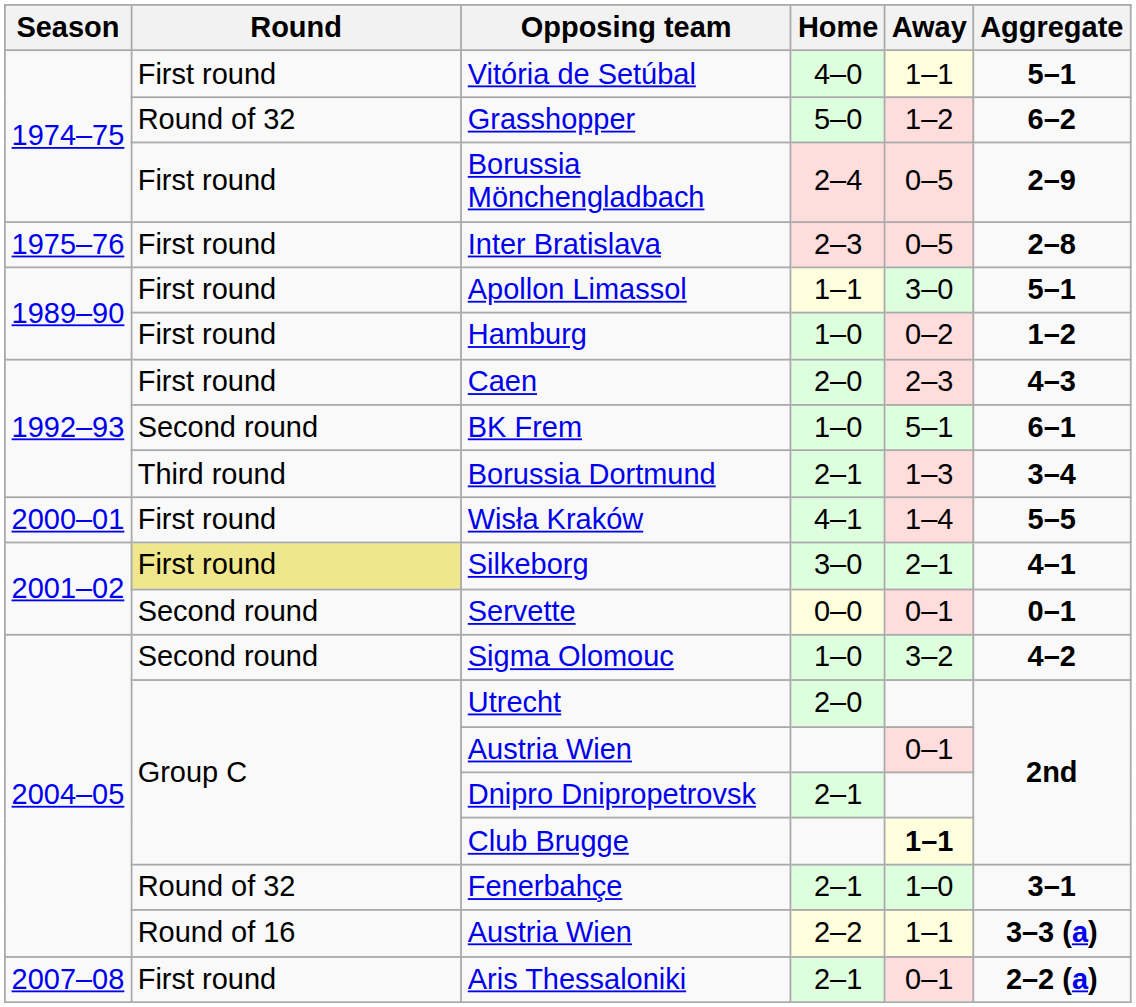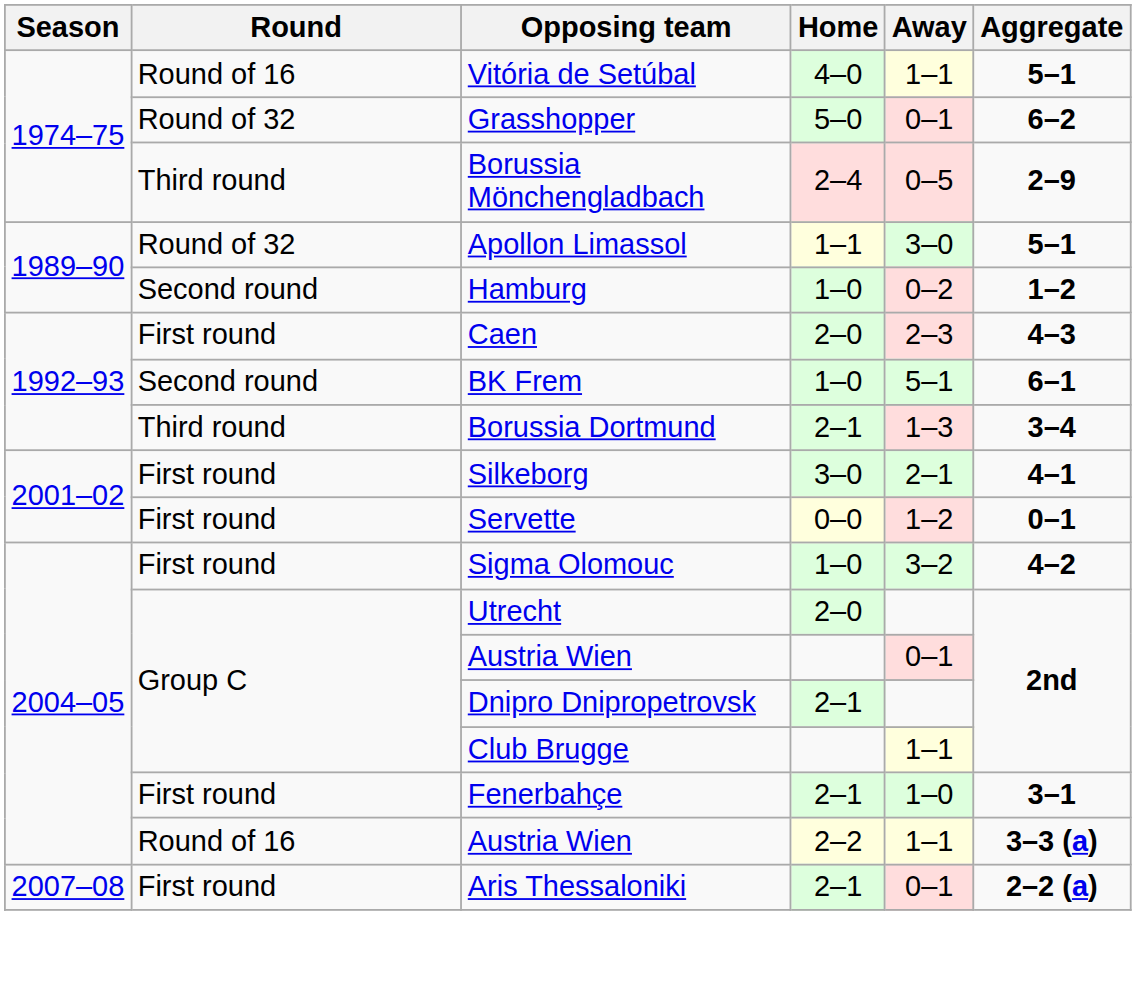(207, 73) First round -> (217, 73) Round of 16
(929, 119) 1–2 -> (929, 119) 0–1
(207, 181) First round -> (212, 181) Third round
- row: (564, 243)
(207, 289) First round -> (217, 243) Round of 32
(207, 335) First round -> (228, 289) Second round
- row: (555, 519)
(207, 565) khaki background -> (207, 473) no background
(228, 611) Second round -> (207, 519) First round
(929, 611) 0–1 -> (929, 519) 1–2
(228, 657) Second round -> (207, 565) First round
(929, 840) bold -> (929, 748) normal
(217, 886) Round of 32 -> (207, 794) First round
